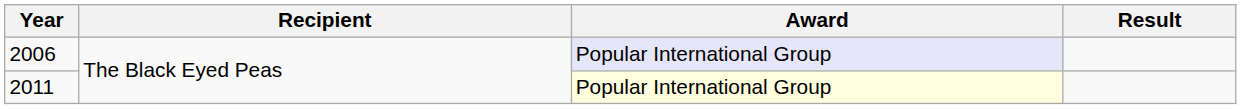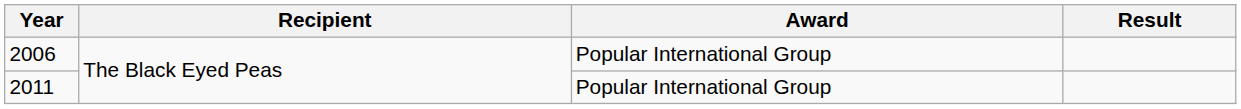(704, 53) lavender background -> (704, 53) no background
(704, 86) lightyellow background -> (704, 86) no background
